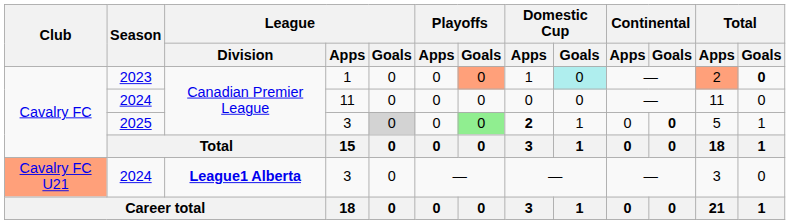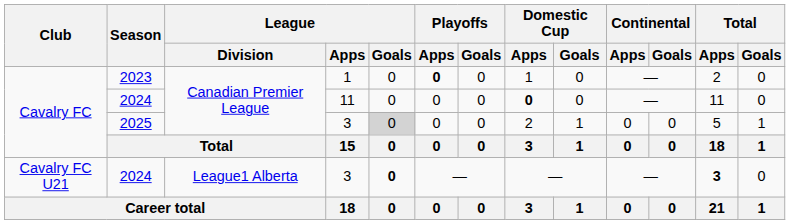(436, 77) normal -> (436, 77) bold
(481, 77) lightsalmon background -> (481, 77) no background
(580, 77) paleturquoise background -> (580, 77) no background
(717, 77) lightsalmon background -> (717, 77) no background
(761, 77) bold -> (761, 77) normal
(529, 100) normal -> (529, 100) bold
(481, 123) lightgreen background -> (481, 123) no background
(529, 123) bold -> (529, 123) normal
(672, 123) bold -> (672, 123) normal
(56, 177) lightsalmon background -> (56, 177) no background
(245, 177) bold -> (245, 177) normal
(392, 177) normal -> (392, 177) bold
(717, 177) normal -> (717, 177) bold
